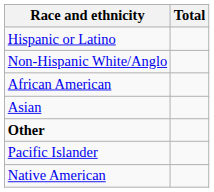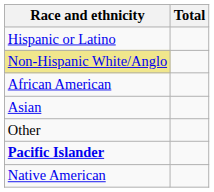(87, 61) no background -> (87, 61) khaki background
(26, 130) bold -> (24, 130) normal
(53, 152) normal -> (56, 152) bold
